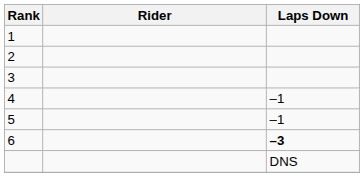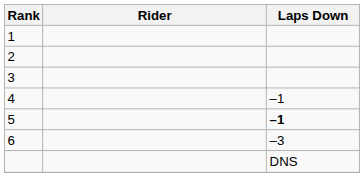(277, 120) normal -> (277, 120) bold
(277, 141) bold -> (277, 141) normal
